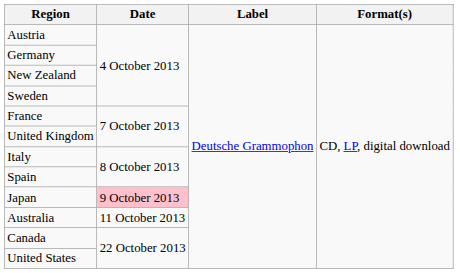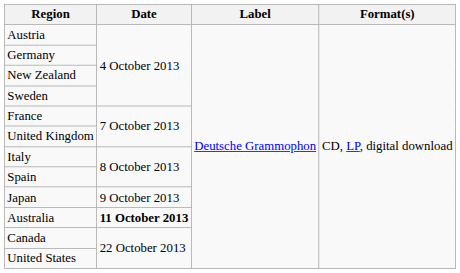(139, 197) pink background -> (139, 197) no background
(142, 217) normal -> (144, 217) bold
